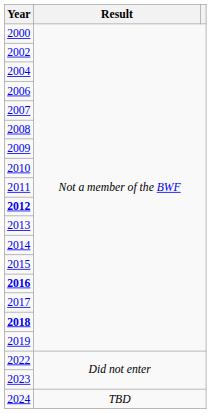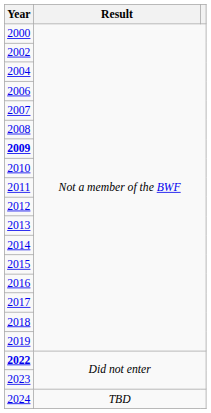(19, 149) normal -> (19, 149) bold
(19, 206) bold -> (19, 206) normal
(19, 283) bold -> (19, 283) normal
(19, 322) bold -> (19, 322) normal
(19, 360) normal -> (19, 360) bold
